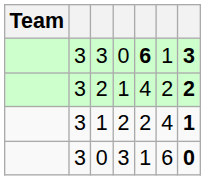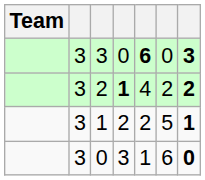(167, 55) 1 -> (167, 55) 0
(124, 89) normal -> (124, 89) bold
(167, 123) 4 -> (167, 123) 5
